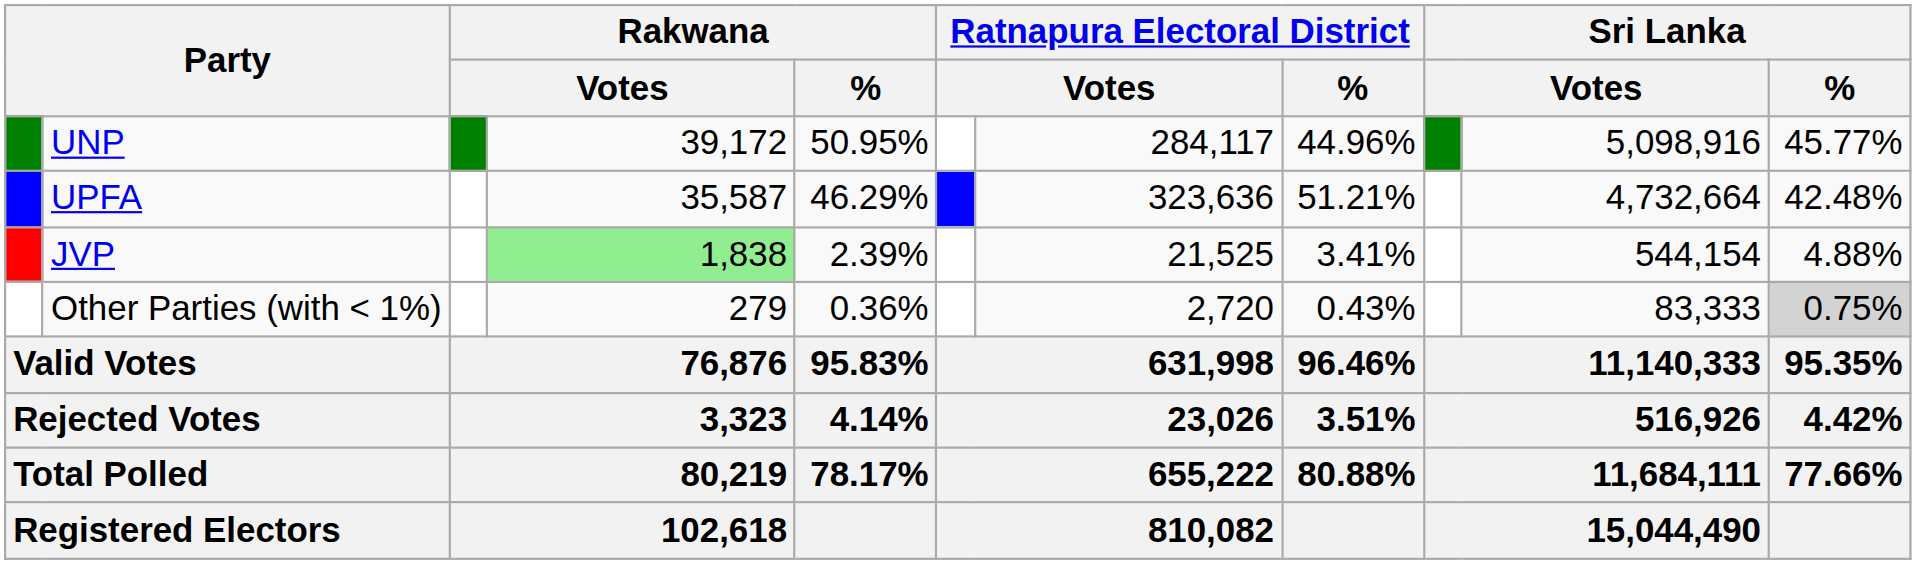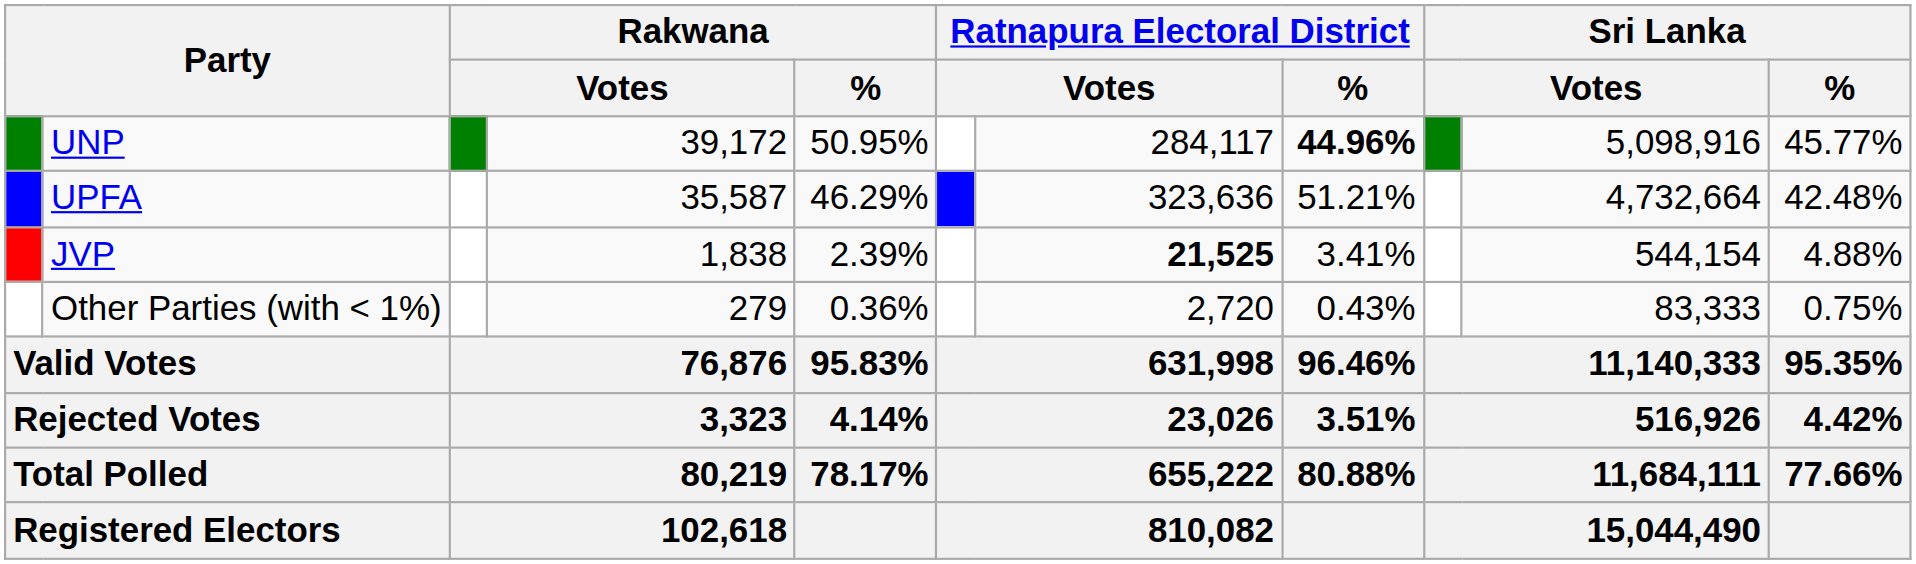(1356, 142) normal -> (1356, 142) bold
(743, 253) lightgreen background -> (743, 253) no background
(1221, 253) normal -> (1221, 253) bold
(1853, 308) lightgrey background -> (1853, 308) no background
